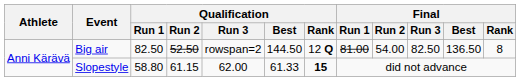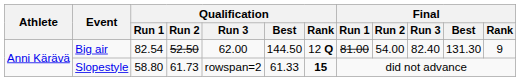(149, 49) 82.50 -> (149, 49) 82.54
(233, 49) rowspan=2 -> (233, 49) 62.00
(425, 49) 82.50 -> (425, 49) 82.40
(464, 49) 136.50 -> (464, 49) 131.30
(500, 49) 8 -> (500, 49) 9
(184, 67) 61.15 -> (184, 67) 61.73
(233, 67) 62.00 -> (233, 67) rowspan=2
